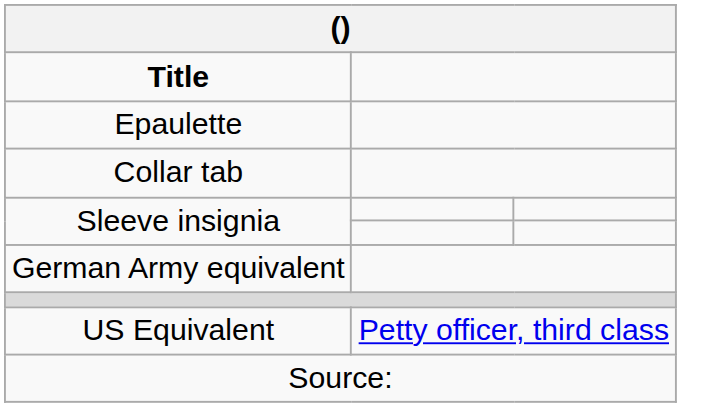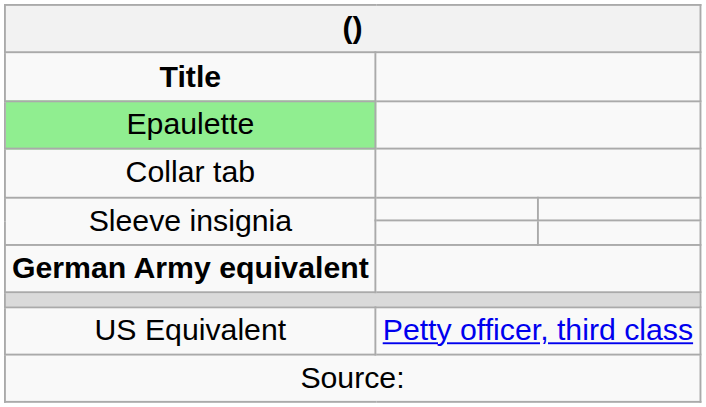(178, 124) no background -> (190, 124) lightgreen background
(178, 268) normal -> (190, 268) bold
